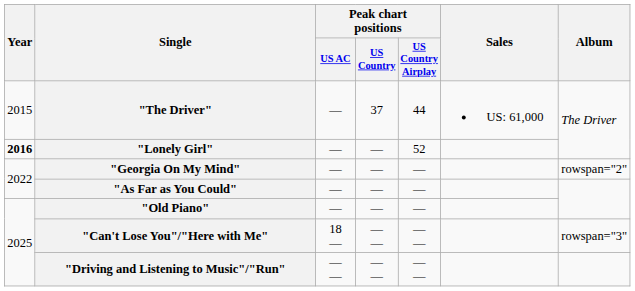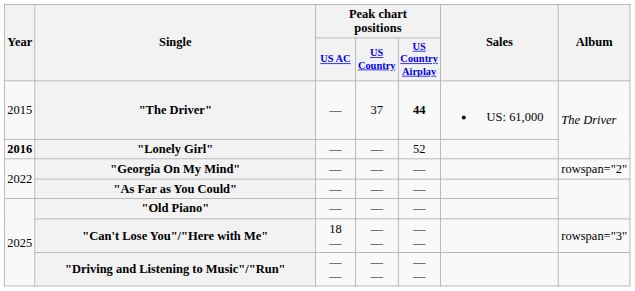(419, 110) normal -> (419, 110) bold
